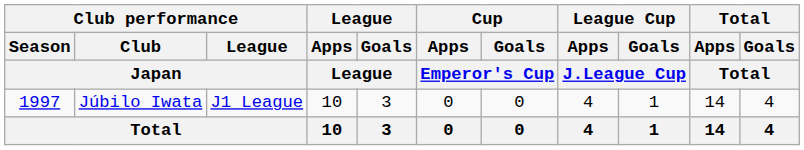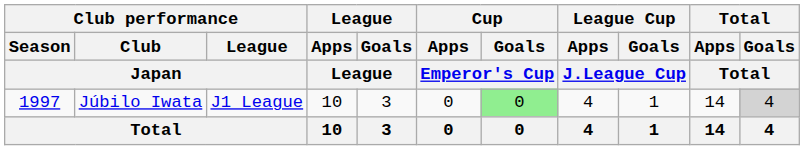(519, 103) no background -> (519, 103) lightgreen background
(769, 103) no background -> (769, 103) lightgrey background
